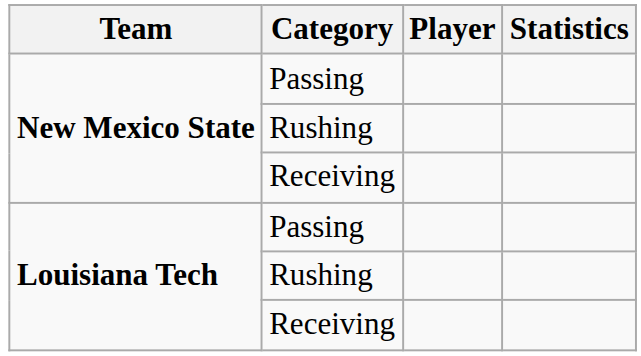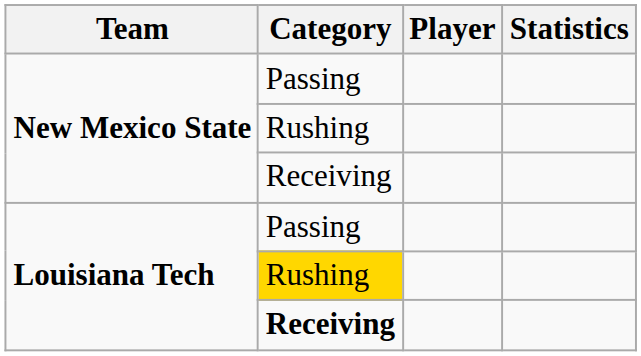(321, 275) no background -> (317, 275) gold background
(332, 324) normal -> (330, 324) bold
